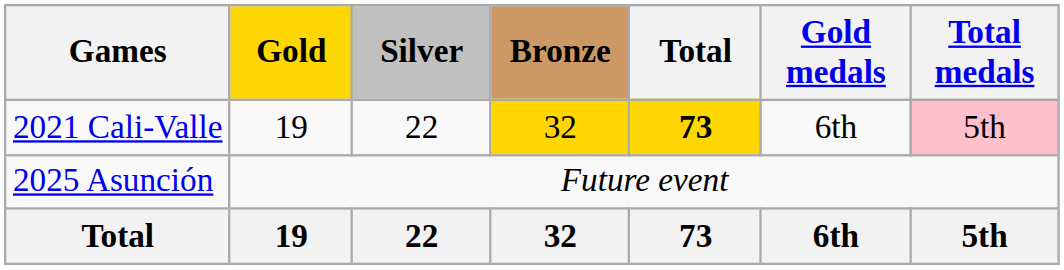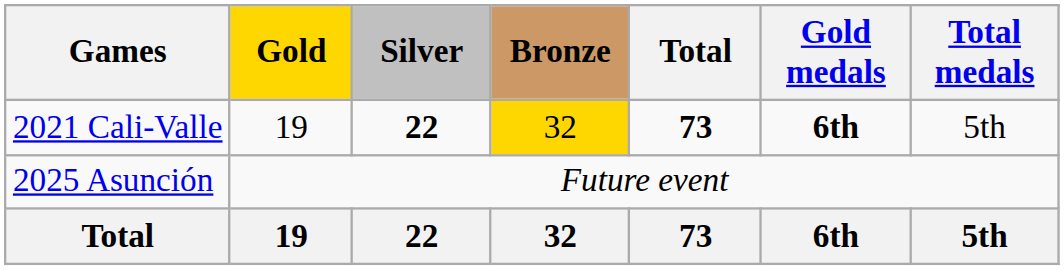(422, 126) normal -> (422, 126) bold
(696, 126) gold background -> (696, 126) no background
(836, 126) normal -> (836, 126) bold
(985, 126) pink background -> (985, 126) no background
